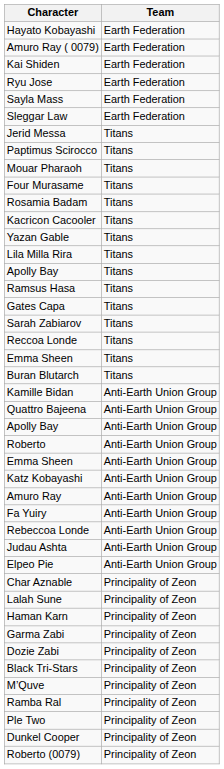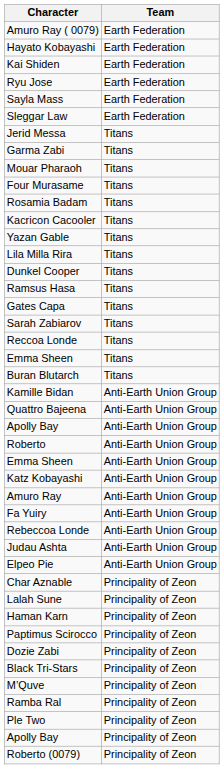(51, 30) Hayato Kobayashi -> (53, 30) Amuro Ray ( 0079)
(53, 47) Amuro Ray ( 0079) -> (51, 47) Hayato Kobayashi
(52, 151) Paptimus Scirocco -> (36, 151) Garma Zabi
(33, 271) Apolly Bay -> (43, 271) Dunkel Cooper
(36, 634) Garma Zabi -> (52, 634) Paptimus Scirocco
(43, 737) Dunkel Cooper -> (33, 737) Apolly Bay
